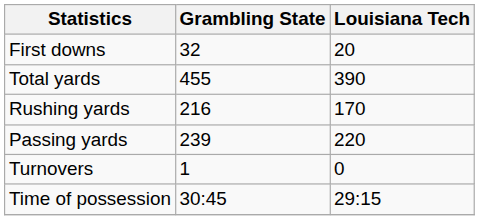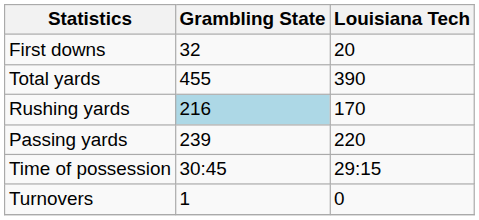(195, 109) no background -> (195, 109) lightblue background
rows swapped: (51, 169) <-> (90, 199)
